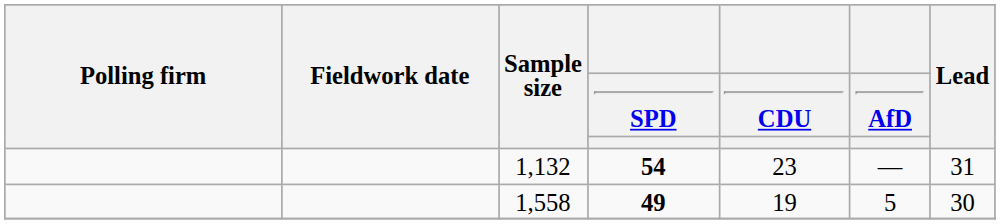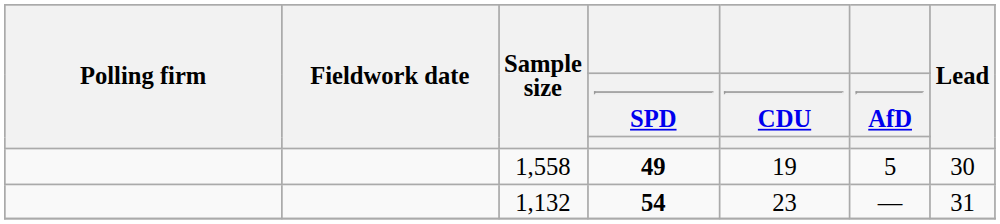rows swapped: (543, 166) <-> (543, 202)
